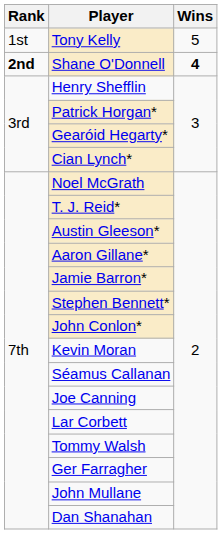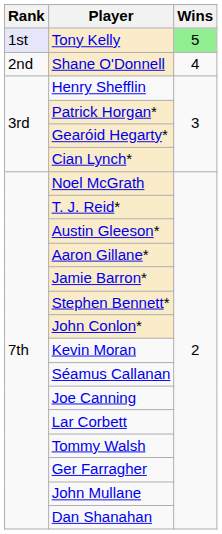(18, 40) no background -> (18, 40) lavender background
(195, 40) no background -> (195, 40) lightgreen background
(21, 64) bold -> (20, 64) normal
(195, 64) bold -> (195, 64) normal
